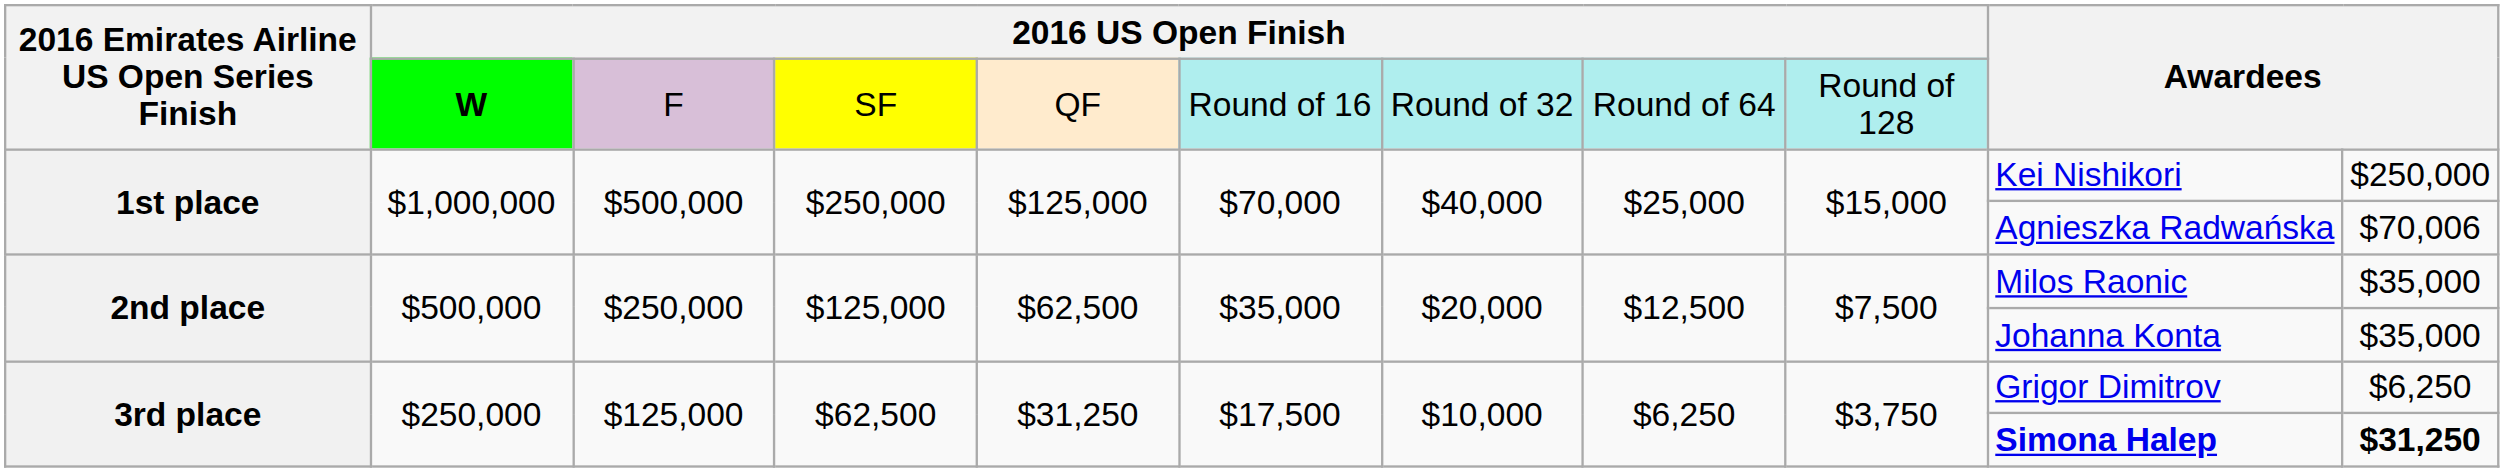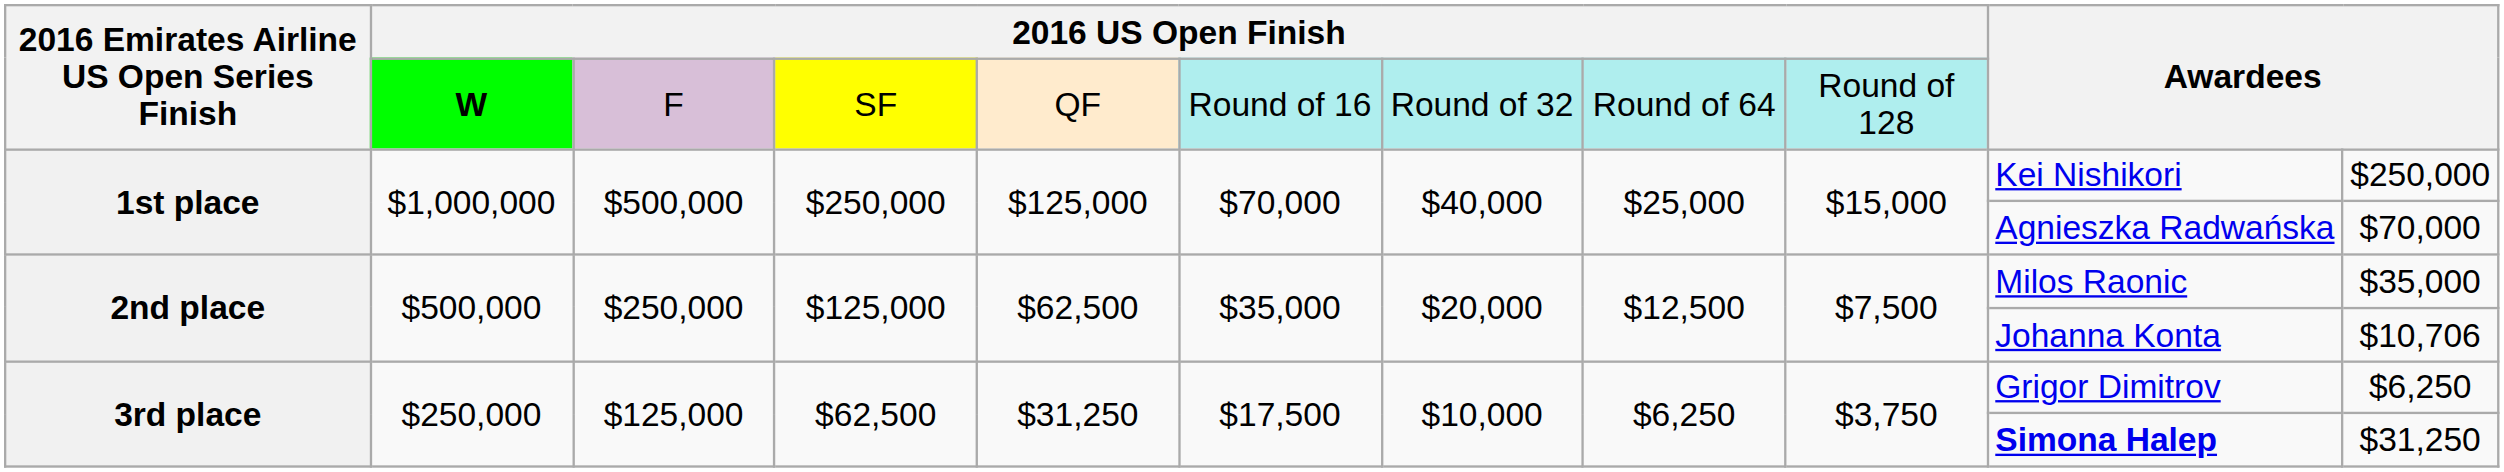(2420, 228) $70,006 -> (2420, 228) $70,000
(2420, 334) $35,000 -> (2420, 334) $10,706
(2420, 440) bold -> (2420, 440) normal
